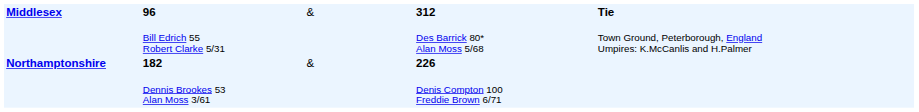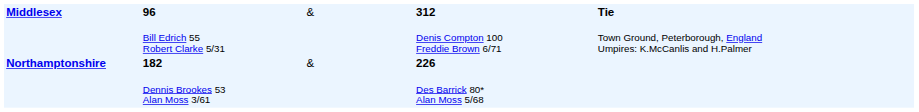(450, 44) Des Barrick 80* Alan Moss 5/68 -> (459, 44) Denis Compton 100 Freddie Brown 6/71
(459, 95) Denis Compton 100 Freddie Brown 6/71 -> (450, 95) Des Barrick 80* Alan Moss 5/68
